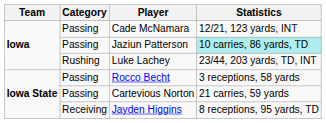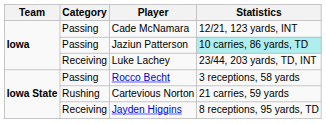(81, 61) Rushing -> (85, 61) Receiving
(80, 94) Passing -> (81, 94) Rushing
